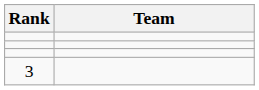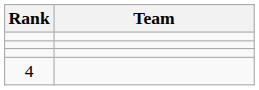(29, 70) 3 -> (29, 70) 4
